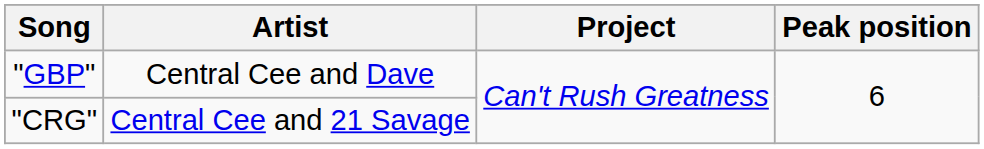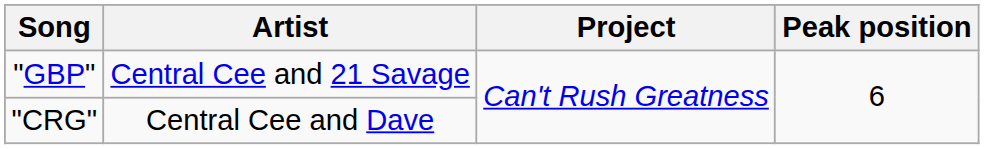(290, 73) Central Cee and Dave -> (290, 73) Central Cee and 21 Savage
(290, 119) Central Cee and 21 Savage -> (290, 119) Central Cee and Dave
